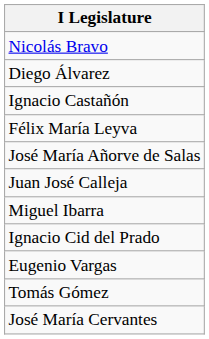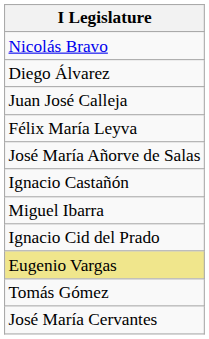(69, 100) Ignacio Castañón -> (68, 100) Juan José Calleja
(68, 182) Juan José Calleja -> (69, 182) Ignacio Castañón
(63, 264) no background -> (63, 264) khaki background
